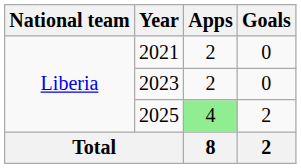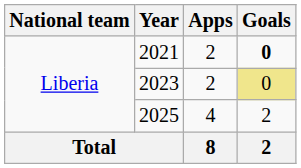(266, 52) normal -> (266, 52) bold
(266, 83) no background -> (266, 83) khaki background
(210, 115) lightgreen background -> (210, 115) no background
